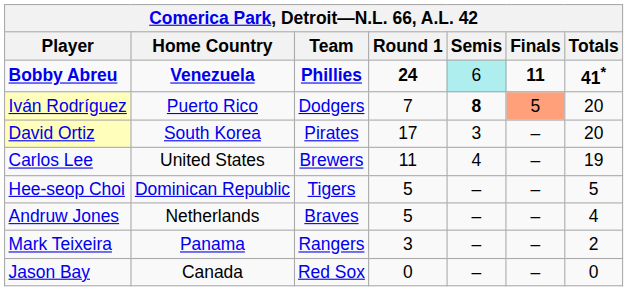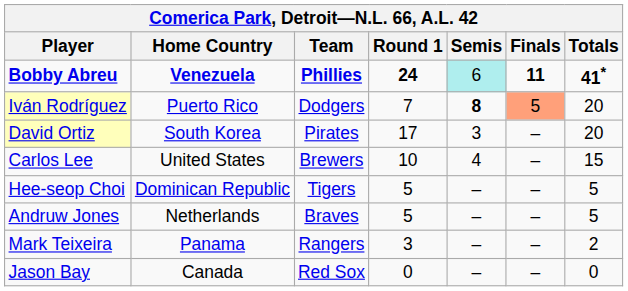(408, 161) 11 -> (408, 161) 10
(594, 161) 19 -> (594, 161) 15
(594, 216) 4 -> (594, 216) 5
